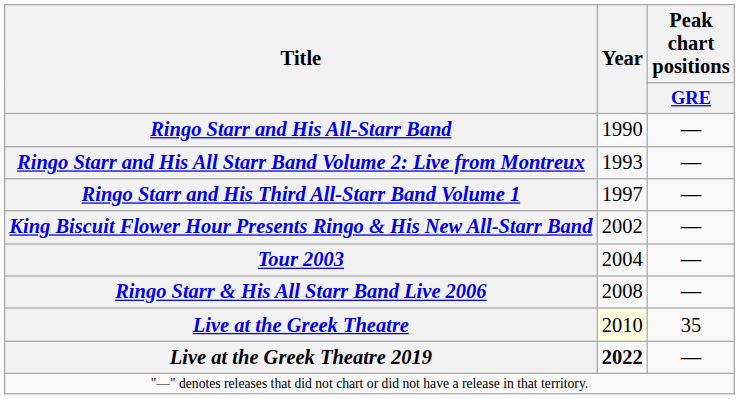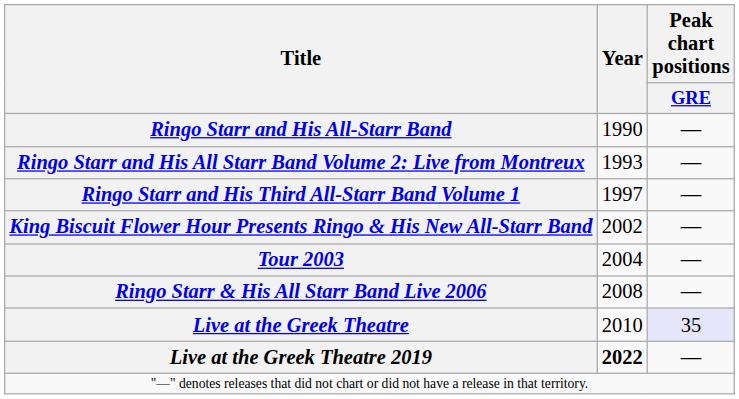(622, 324) lightyellow background -> (622, 324) no background
(691, 324) no background -> (691, 324) lavender background
